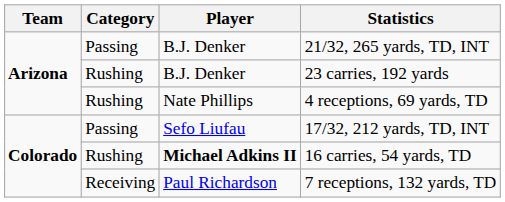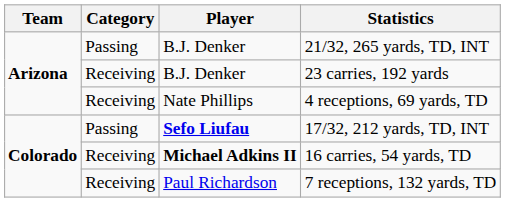(114, 73) Rushing -> (120, 73) Receiving
(114, 100) Rushing -> (120, 100) Receiving
(204, 128) normal -> (206, 128) bold
(114, 155) Rushing -> (120, 155) Receiving
